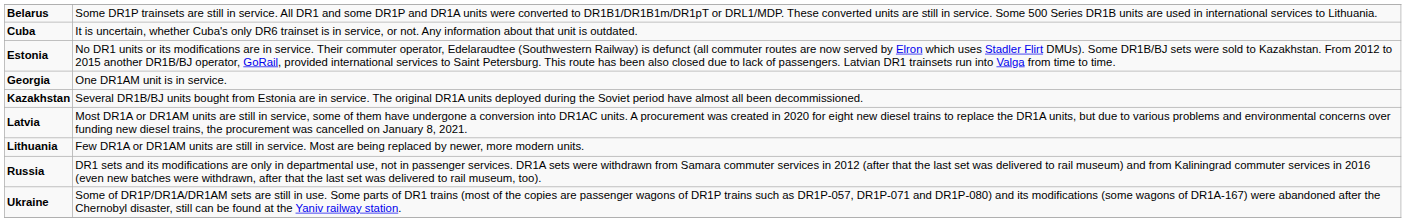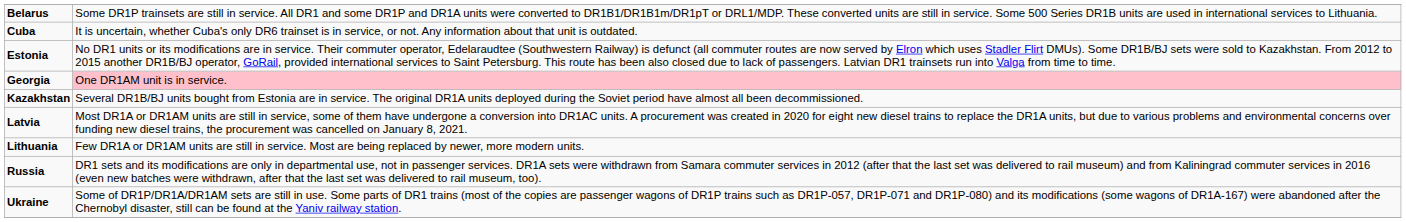(151, 80) no background -> (151, 80) pink background
